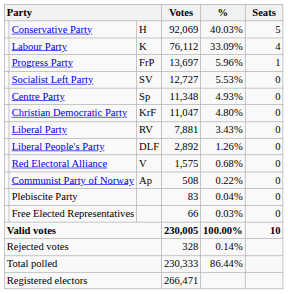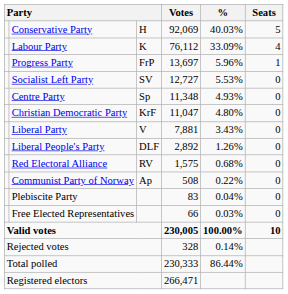(146, 130) RV -> (143, 130) V
(143, 163) V -> (146, 163) RV
